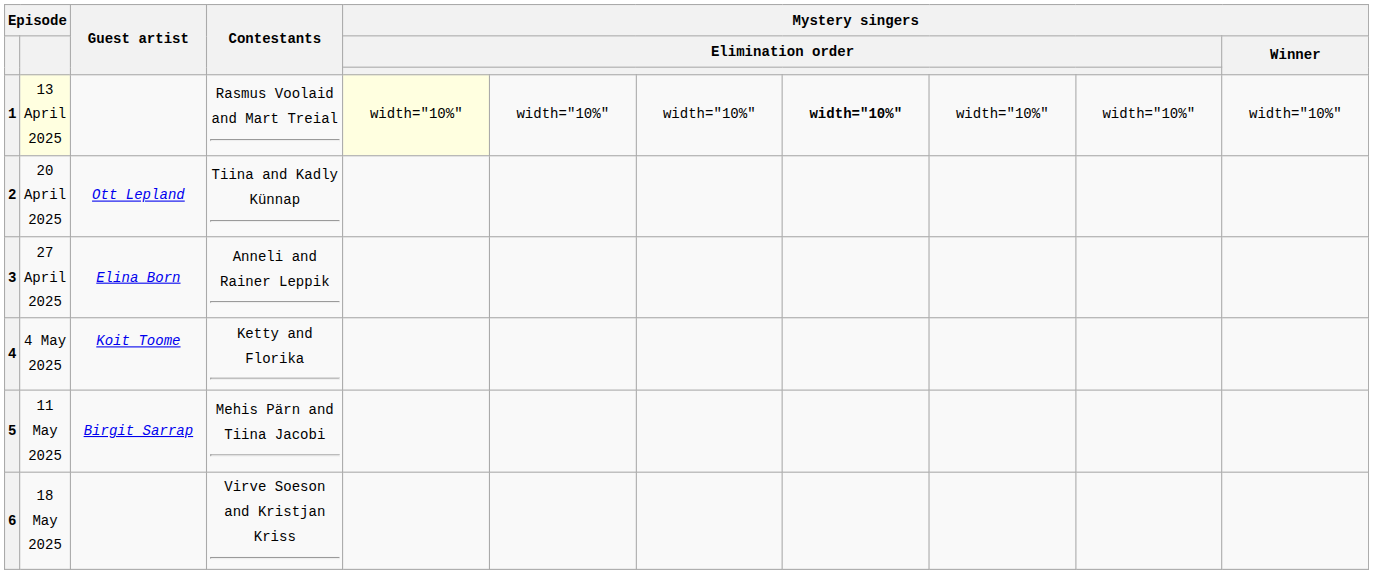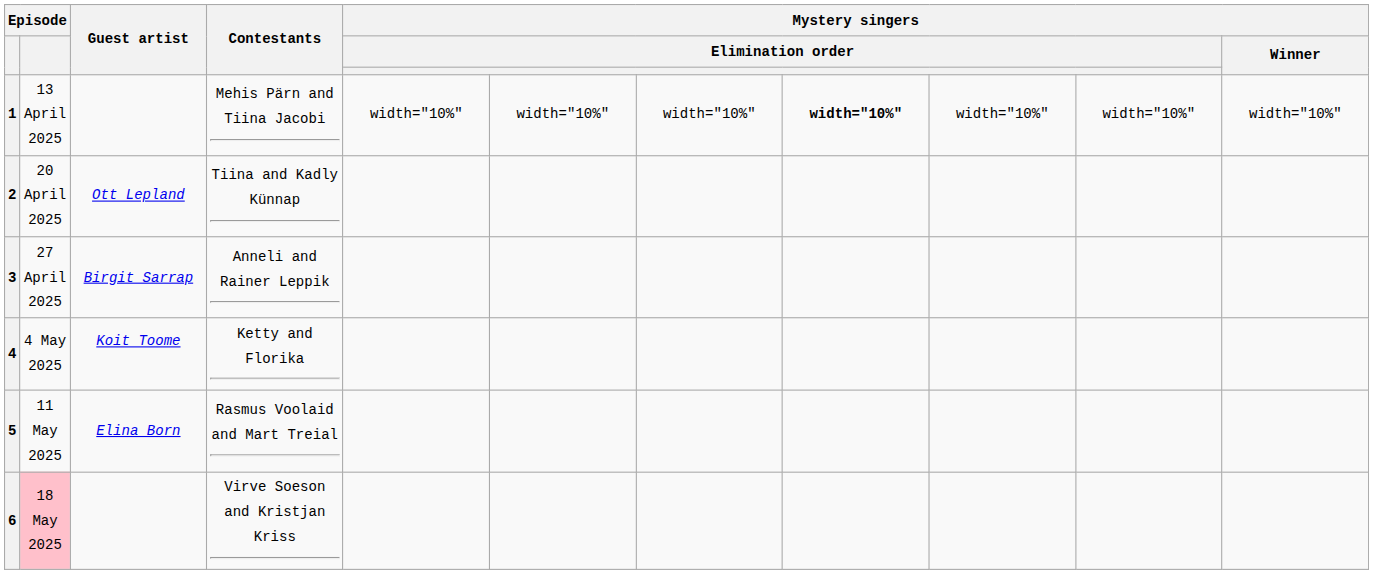(45, 115) lightyellow background -> (45, 115) no background
(275, 114) Rasmus Voolaid and Mart Treial -> (275, 114) Mehis Pärn and Tiina Jacobi
(416, 115) lightyellow background -> (416, 115) no background
(138, 277) Elina Born -> (138, 277) Birgit Sarrap
(138, 431) Birgit Sarrap -> (138, 431) Elina Born
(275, 430) Mehis Pärn and Tiina Jacobi -> (275, 430) Rasmus Voolaid and Mart Treial
(45, 520) no background -> (45, 520) pink background
